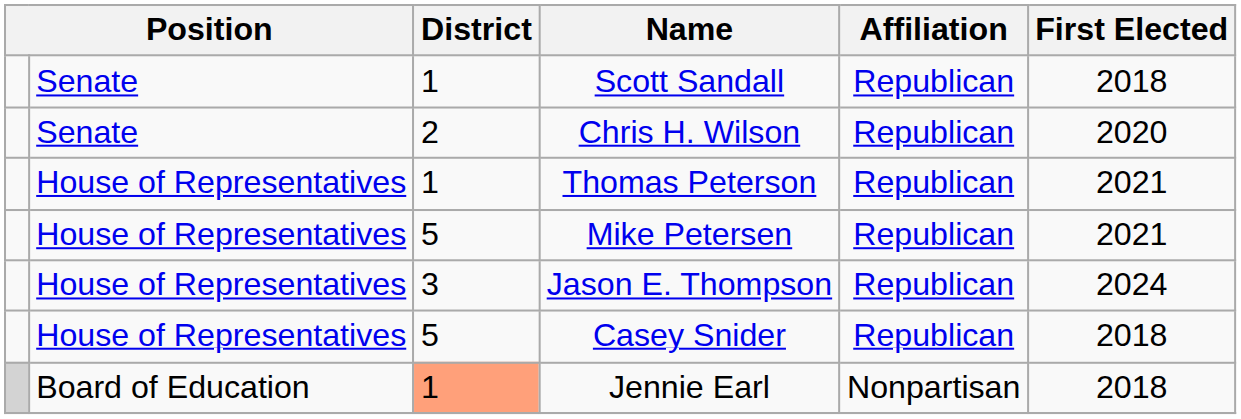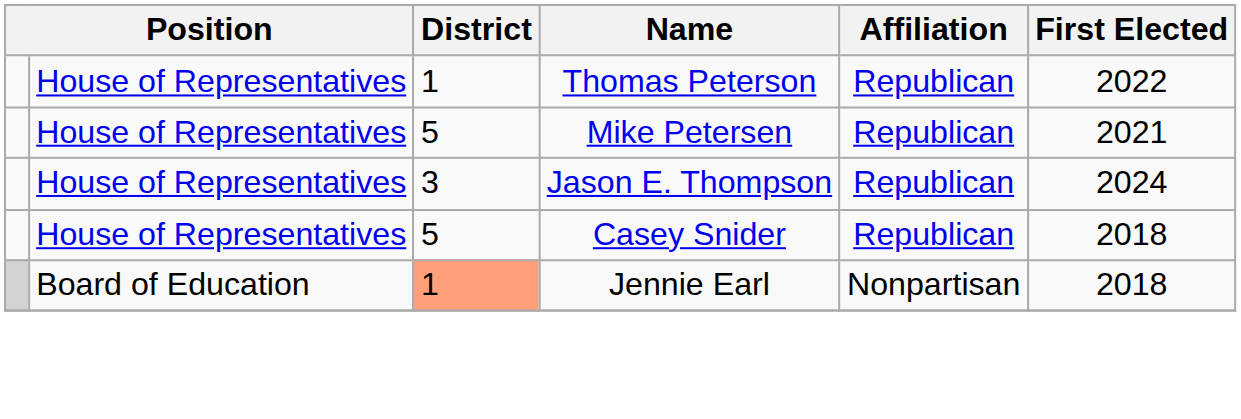- row: (689, 81)
- row: (689, 132)
(1132, 183) 2021 -> (1132, 81) 2022
